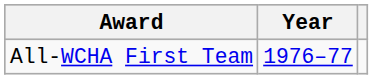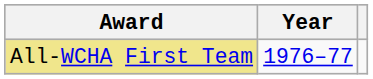(131, 57) no background -> (131, 57) khaki background
